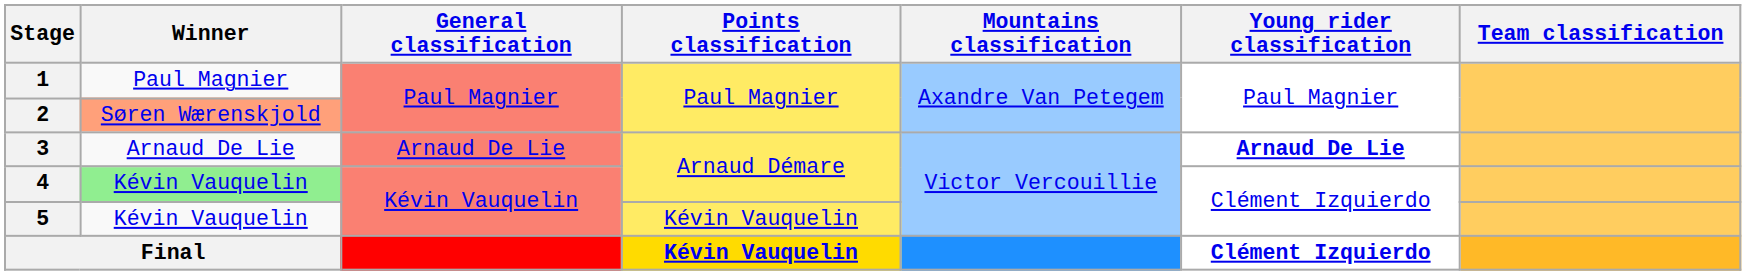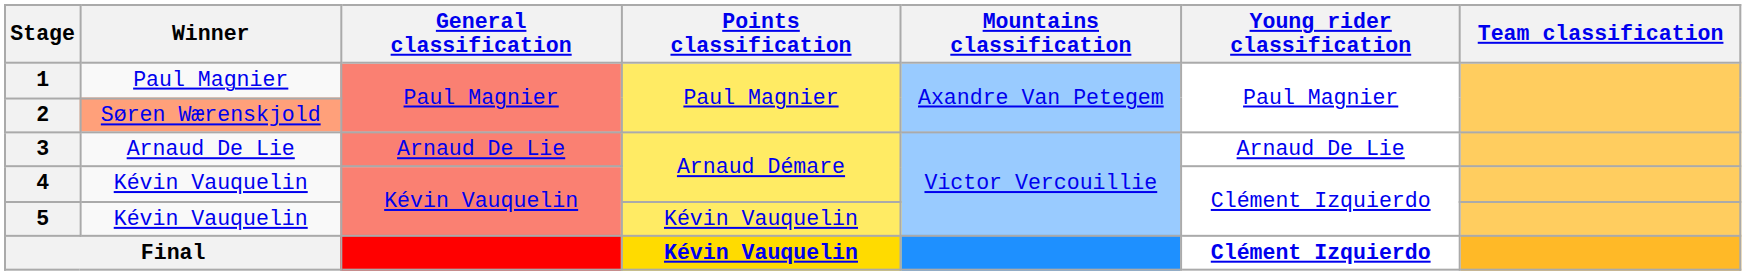(1321, 149) bold -> (1321, 149) normal
(211, 184) lightgreen background -> (211, 184) no background
